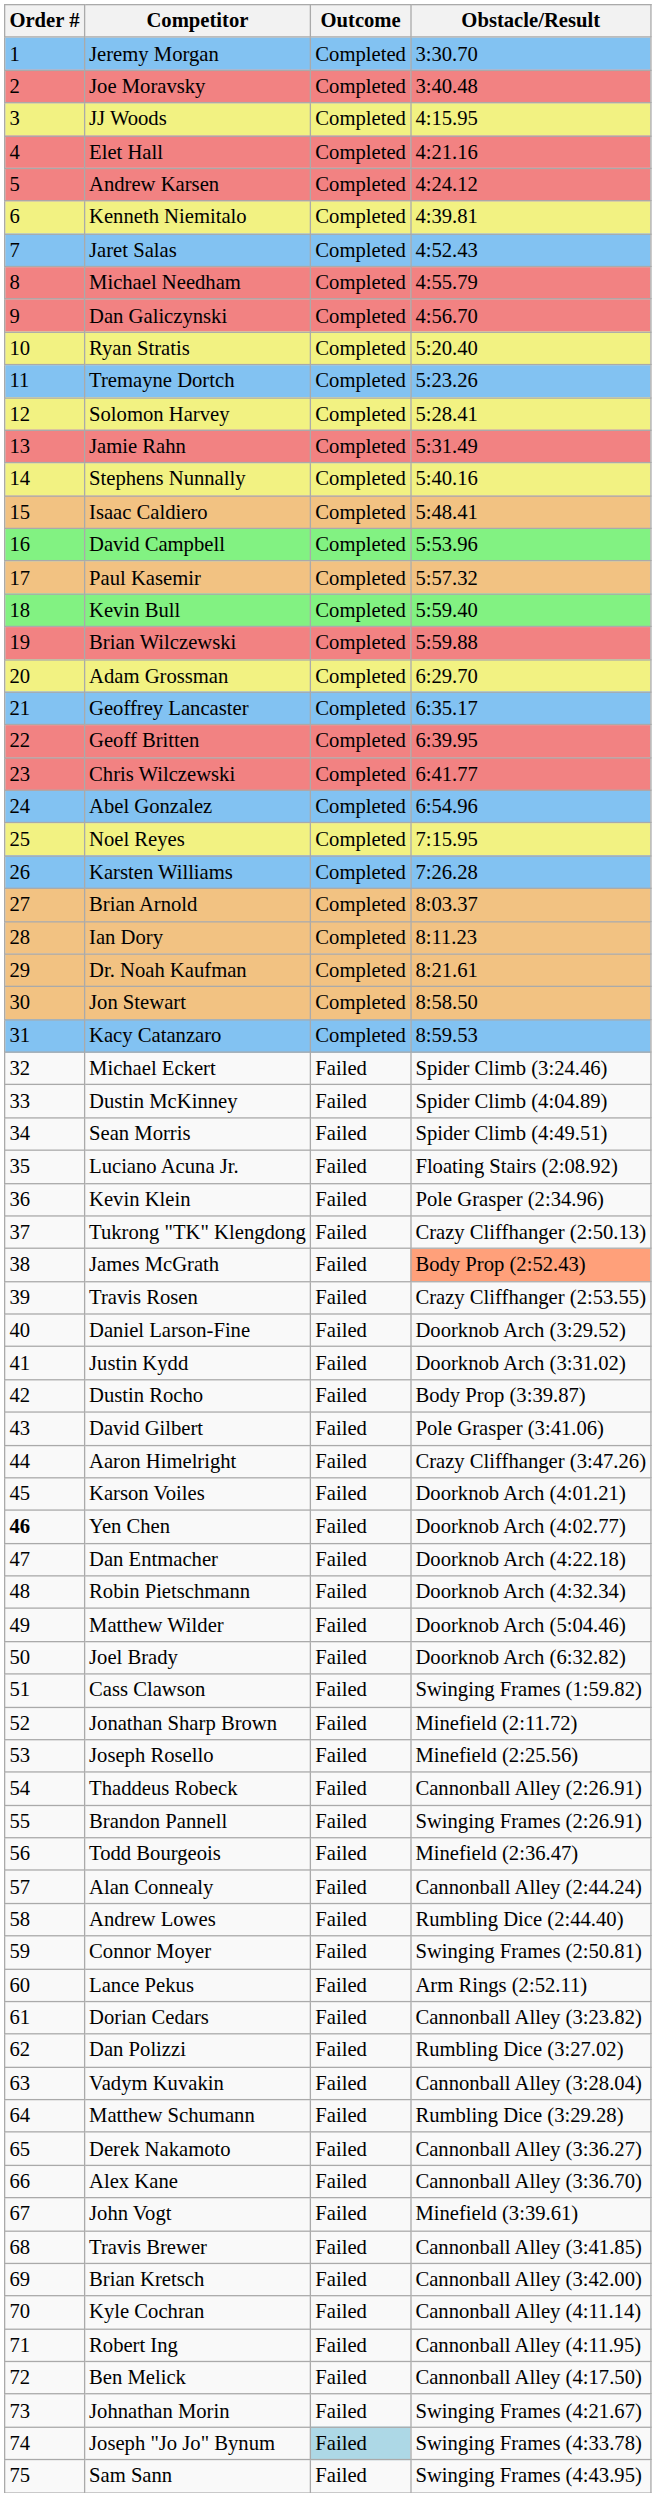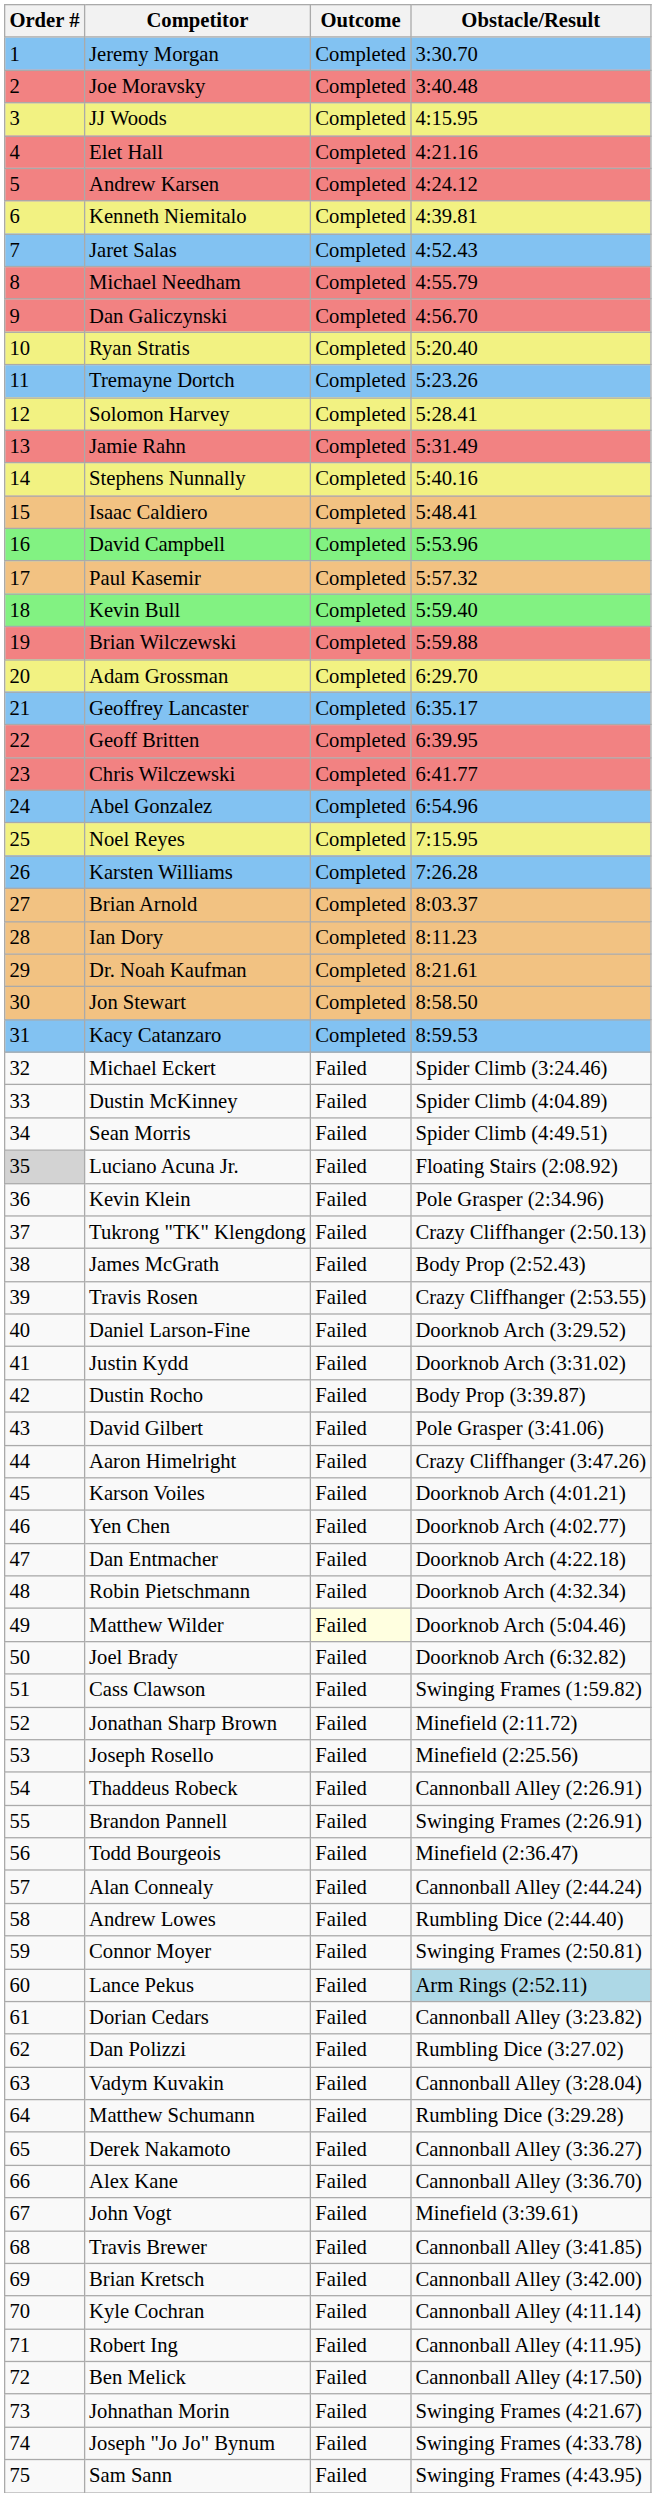(20, 1166) no background -> (20, 1166) lightgrey background
(501, 1264) lightsalmon background -> (501, 1264) no background
(20, 1526) bold -> (20, 1526) normal
(341, 1624) no background -> (341, 1624) lightyellow background
(501, 1984) no background -> (501, 1984) lightblue background
(341, 2443) lightblue background -> (341, 2443) no background
